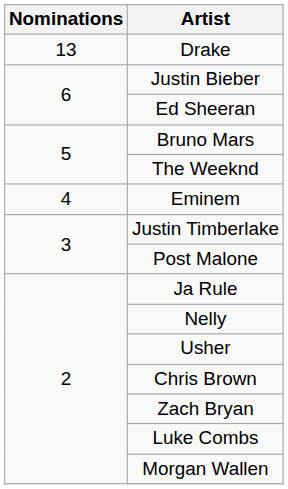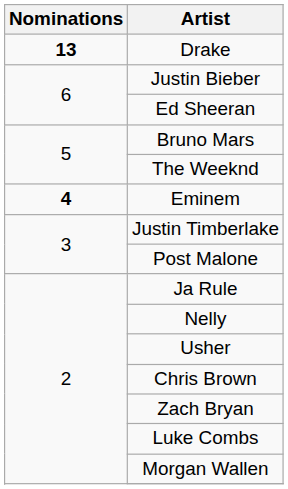(66, 49) normal -> (66, 49) bold
(66, 199) normal -> (66, 199) bold
